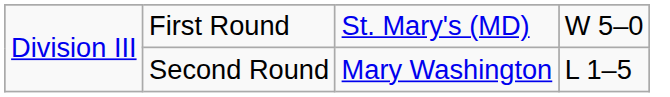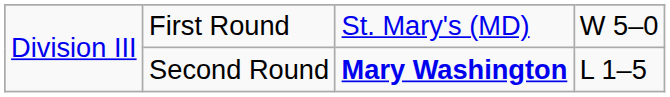(447, 69) normal -> (454, 69) bold
